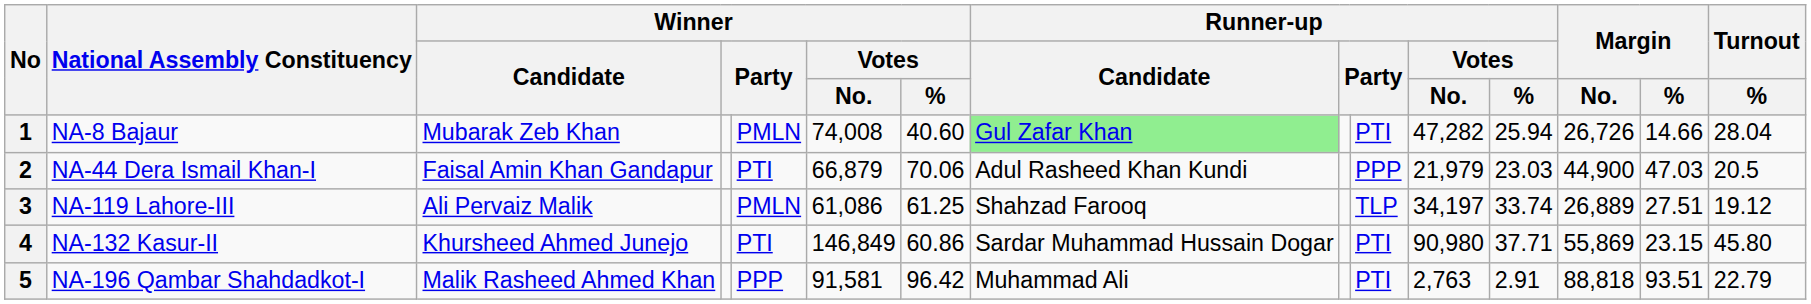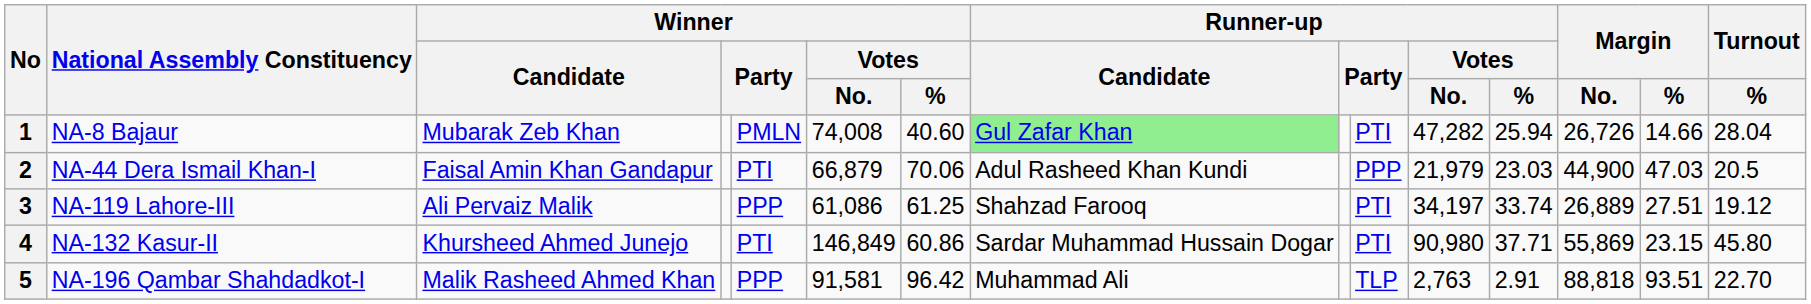(769, 206) PMLN -> (760, 206) PPP
(1376, 206) TLP -> (1373, 206) PTI
(1373, 280) PTI -> (1376, 280) TLP
(1743, 280) 22.79 -> (1743, 280) 22.70
